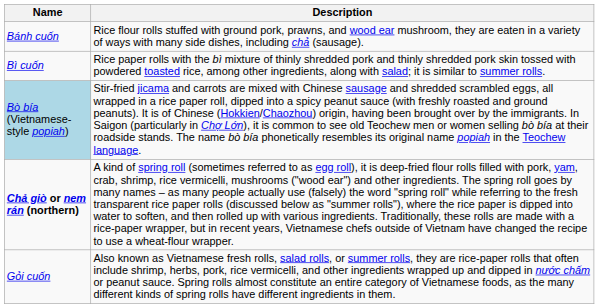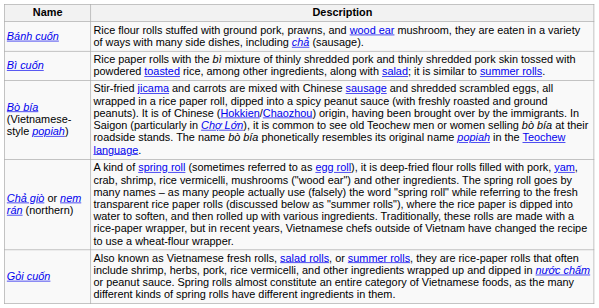(39, 119) lightblue background -> (39, 119) no background
(46, 204) bold -> (44, 204) normal
